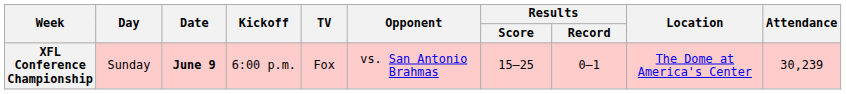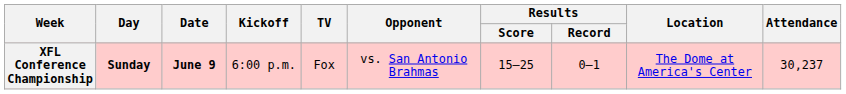(129, 66) normal -> (129, 66) bold
(802, 66) 30,239 -> (802, 66) 30,237
